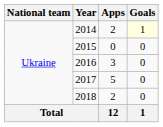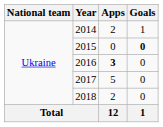(143, 29) lightyellow background -> (143, 29) no background
(143, 46) normal -> (143, 46) bold
(113, 63) normal -> (113, 63) bold
